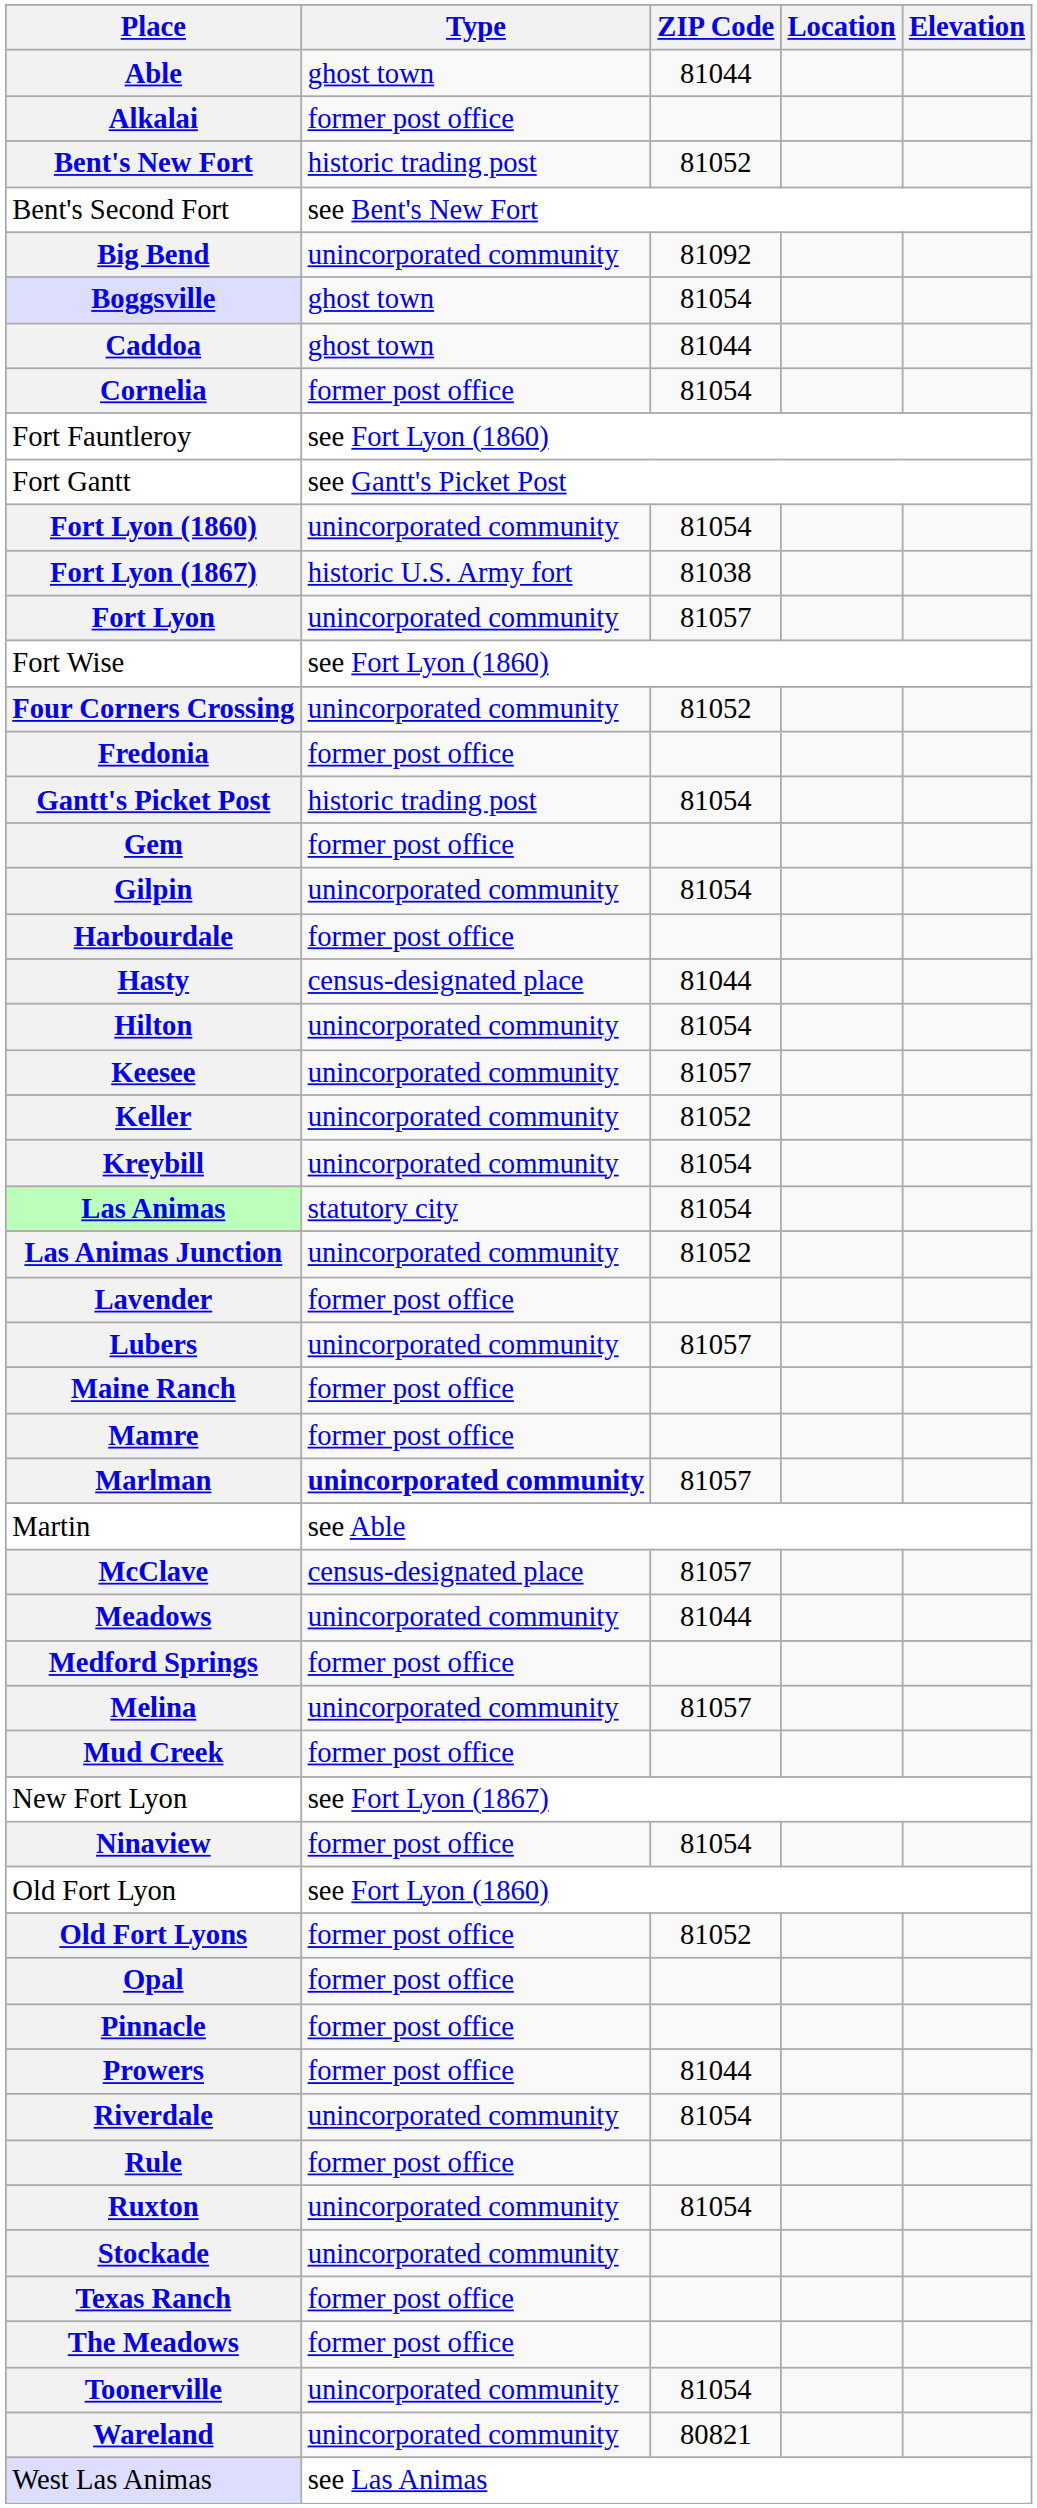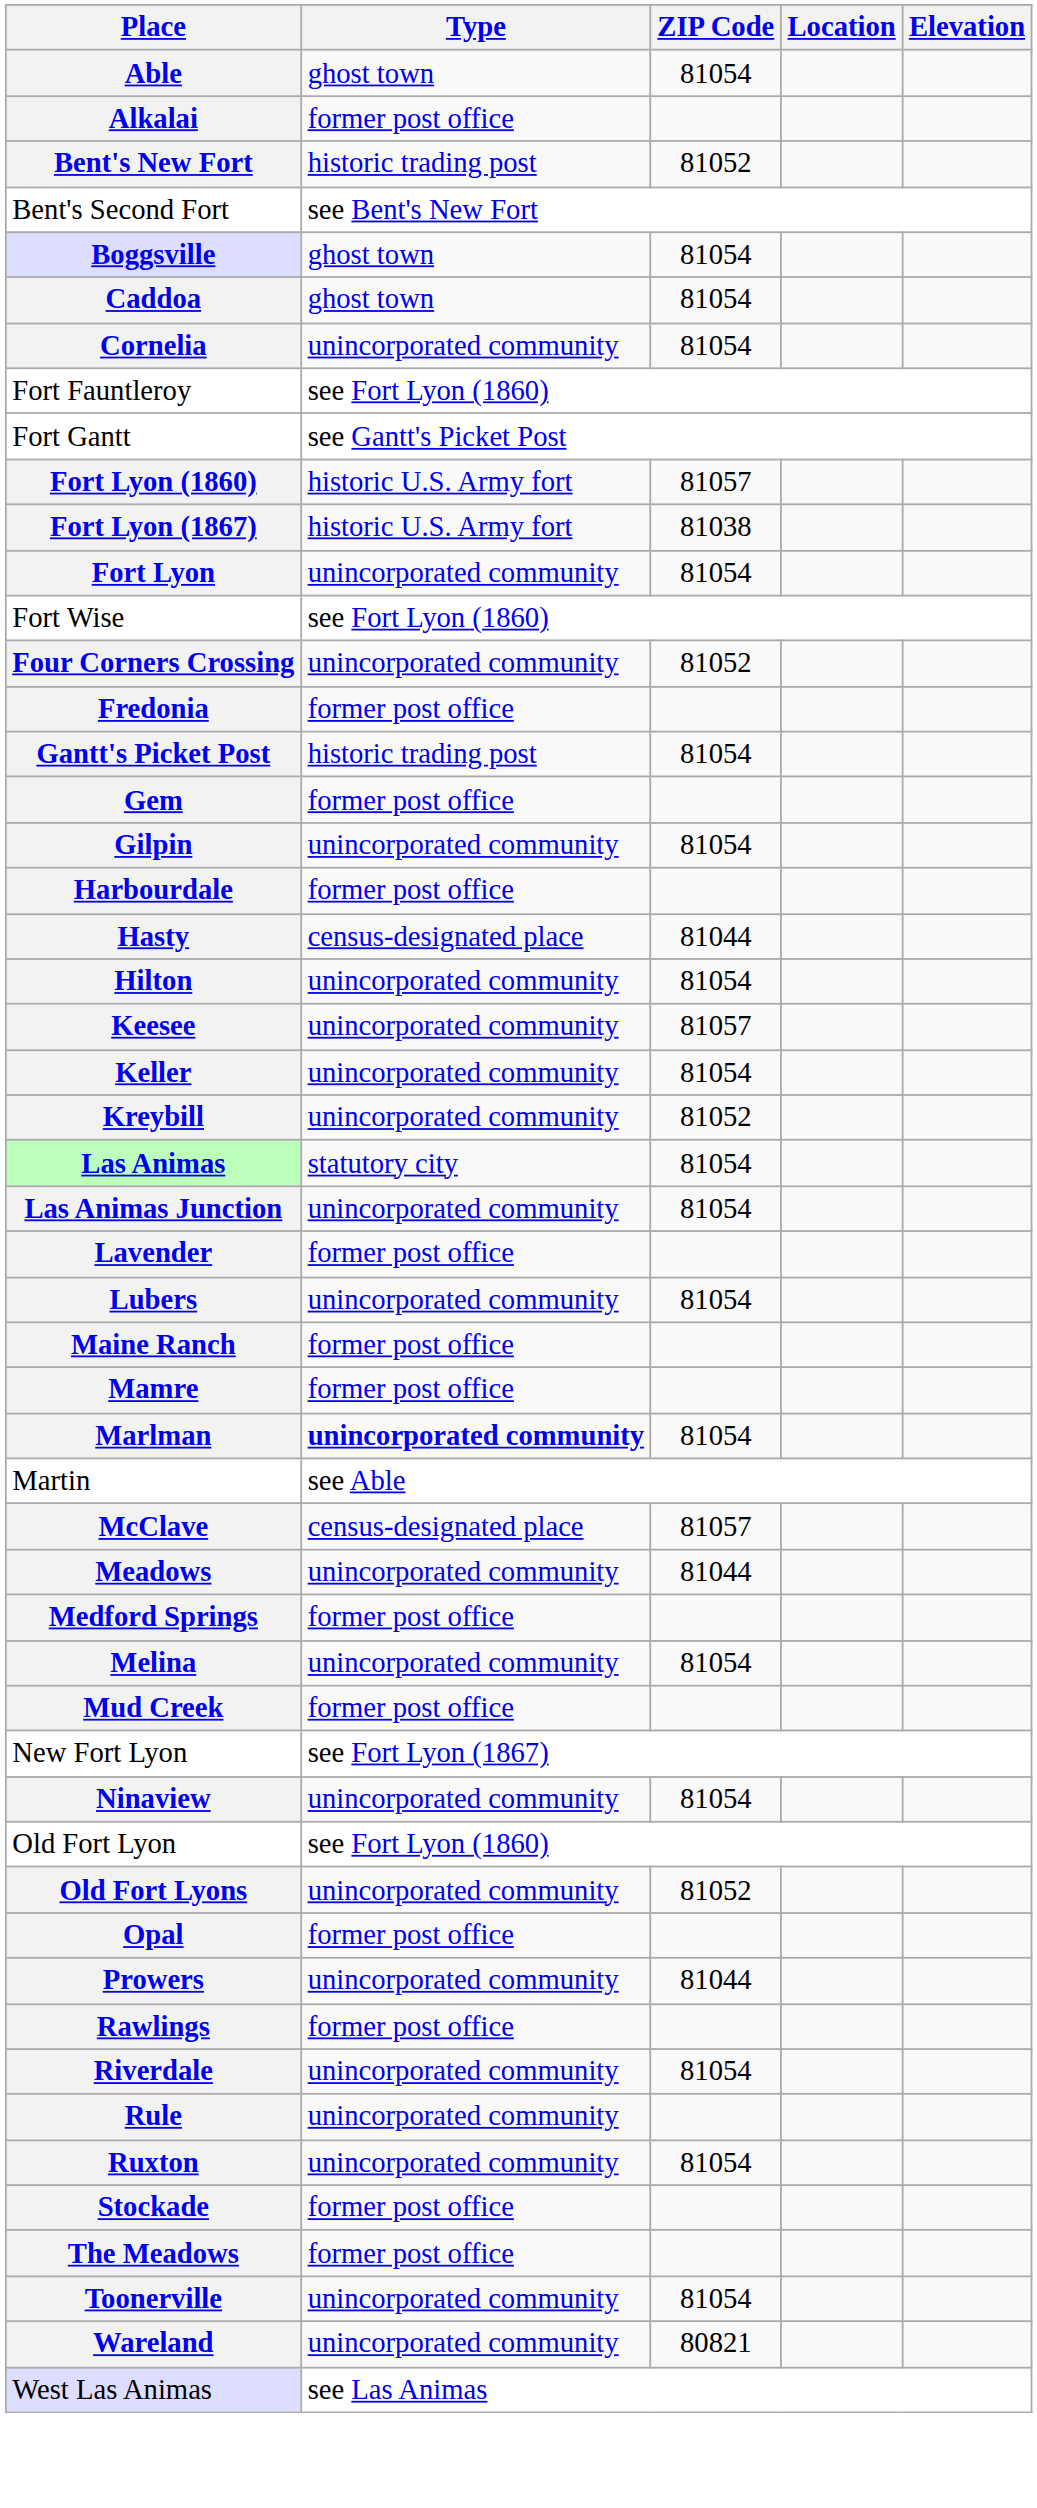(716, 72) 81044 -> (716, 72) 81054
- row: (153, 254)
(716, 345) 81044 -> (716, 299) 81054
(411, 390) former post office -> (463, 345) unincorporated community
(463, 526) unincorporated community -> (440, 481) historic U.S. Army fort
(716, 526) 81054 -> (716, 481) 81057
(716, 617) 81057 -> (716, 572) 81054
(716, 1117) 81052 -> (716, 1071) 81054
(716, 1162) 81054 -> (716, 1117) 81052
(716, 1253) 81052 -> (716, 1208) 81054
(716, 1344) 81057 -> (716, 1299) 81054
(716, 1480) 81057 -> (716, 1435) 81054
(716, 1707) 81057 -> (716, 1662) 81054
(411, 1844) former post office -> (463, 1798) unincorporated community
(411, 1934) former post office -> (463, 1889) unincorporated community
- row: (153, 2025)
(411, 2071) former post office -> (463, 1980) unincorporated community
+ row: (153, 2025)
(411, 2162) former post office -> (463, 2116) unincorporated community
(463, 2252) unincorporated community -> (411, 2207) former post office
- row: (153, 2298)
